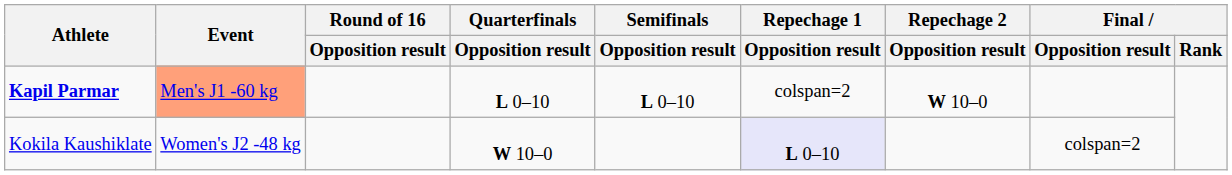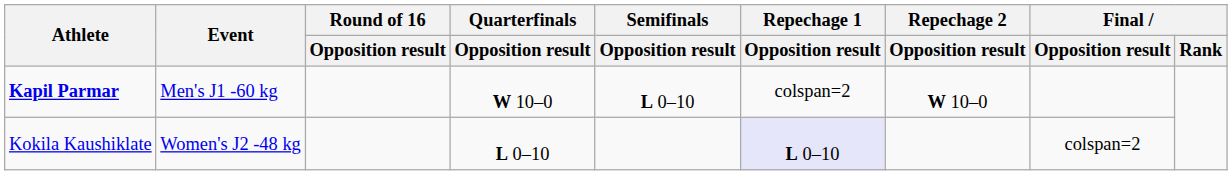(219, 91) lightsalmon background -> (219, 91) no background
(523, 102) L 0–10 -> (523, 102) W 10–0
(523, 154) W 10–0 -> (523, 154) L 0–10
